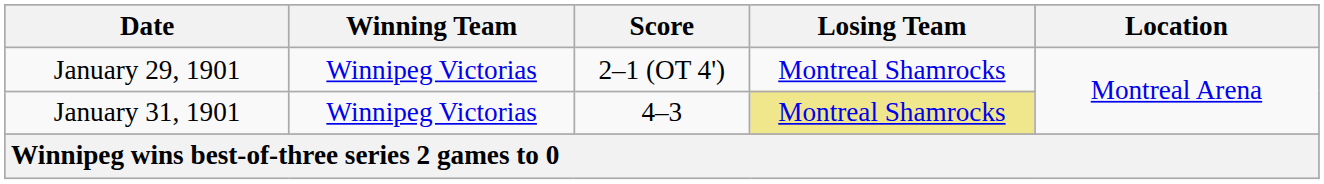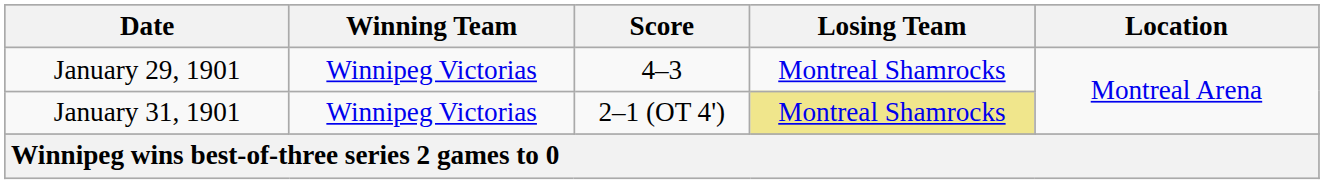(662, 69) 2–1 (OT 4') -> (662, 69) 4–3
(662, 112) 4–3 -> (662, 112) 2–1 (OT 4')
